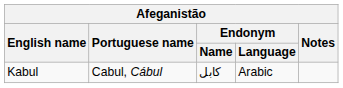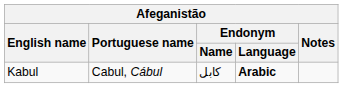(255, 72) normal -> (257, 72) bold
